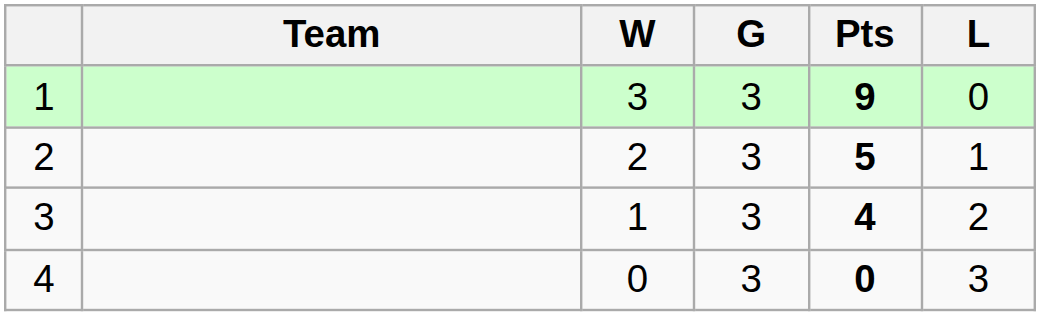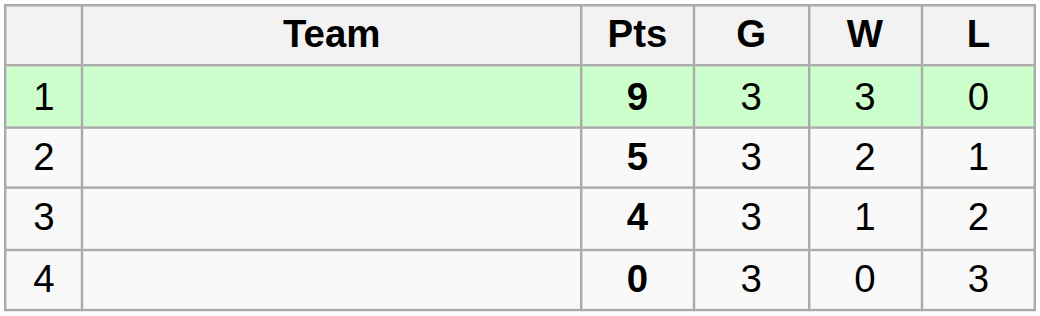columns swapped: (865, 34) <-> (637, 34)
